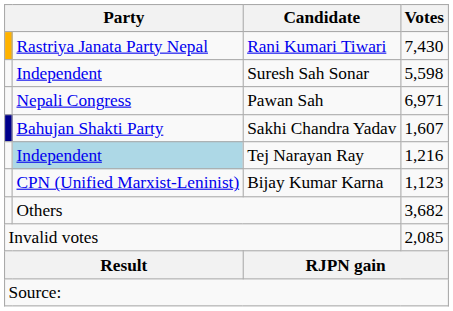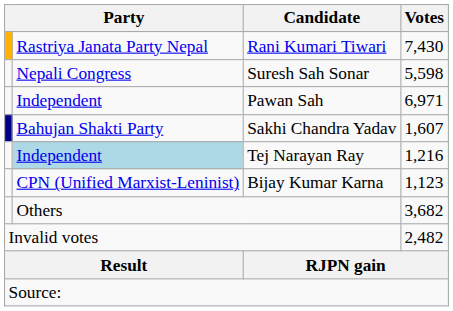(59, 73) Independent -> (74, 73) Nepali Congress
(74, 100) Nepali Congress -> (59, 100) Independent
(424, 237) 2,085 -> (424, 237) 2,482
